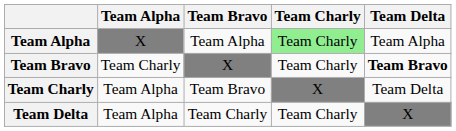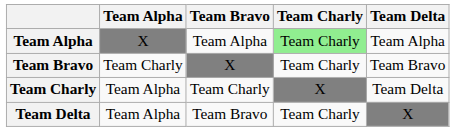(408, 65) bold -> (408, 65) normal
(227, 89) Team Bravo -> (230, 89) Team Charly
(227, 114) Team Charly -> (230, 114) Team Bravo
